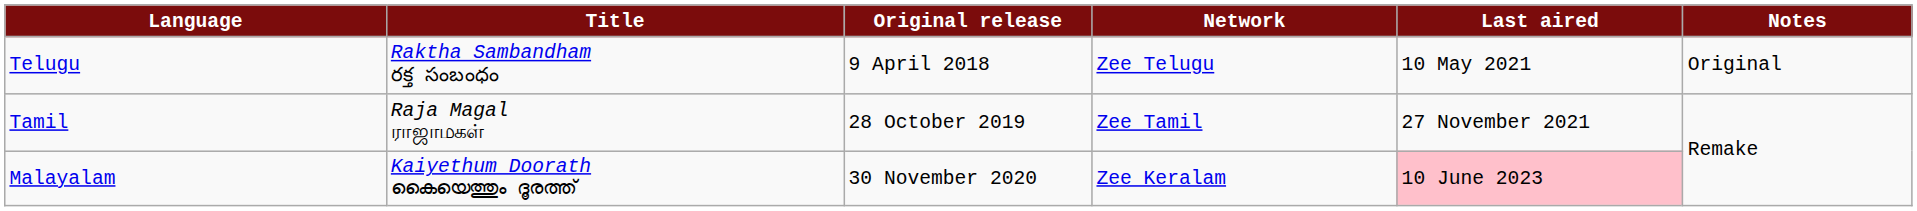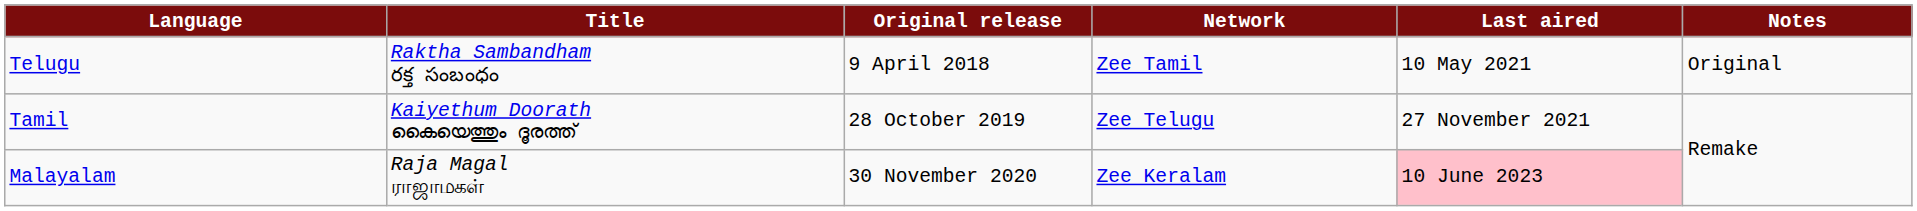(1155, 66) Zee Telugu -> (1149, 66) Zee Tamil
(450, 122) Raja Magal ராஜாமகள் -> (491, 122) Kaiyethum Doorath കൈയെത്തും ദൂരത്ത്
(1149, 122) Zee Tamil -> (1155, 122) Zee Telugu
(491, 178) Kaiyethum Doorath കൈയെത്തും ദൂരത്ത് -> (450, 176) Raja Magal ராஜாமகள்
